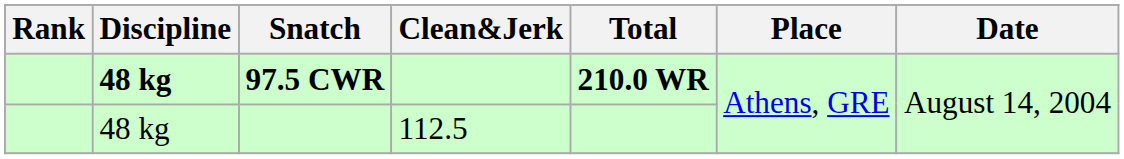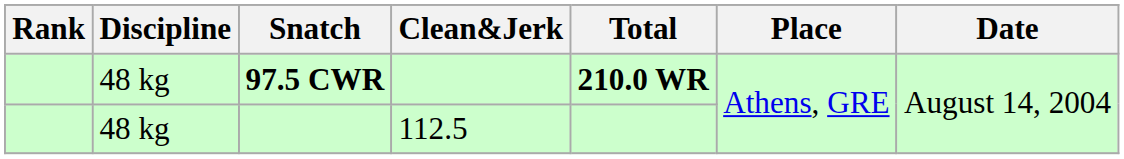(135, 78) bold -> (134, 78) normal
